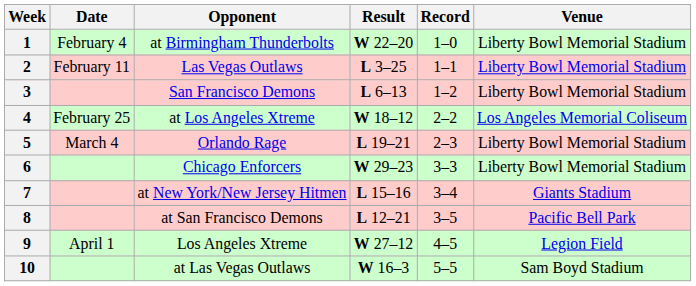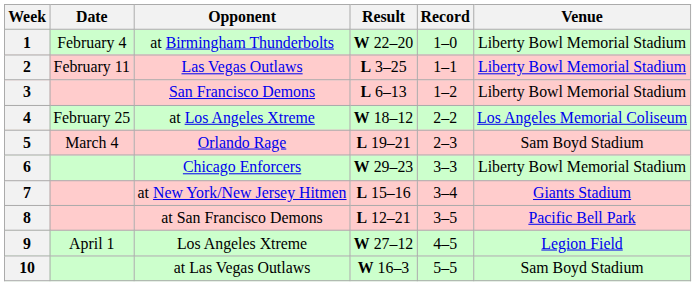(582, 142) Liberty Bowl Memorial Stadium -> (582, 142) Sam Boyd Stadium
